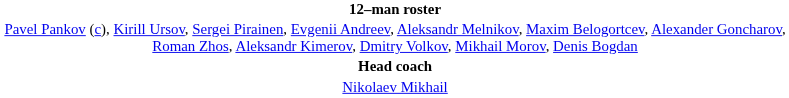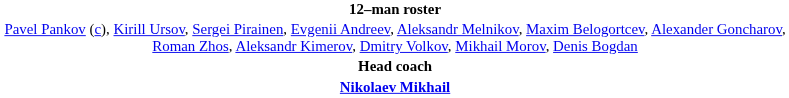(395, 87) normal -> (395, 87) bold
